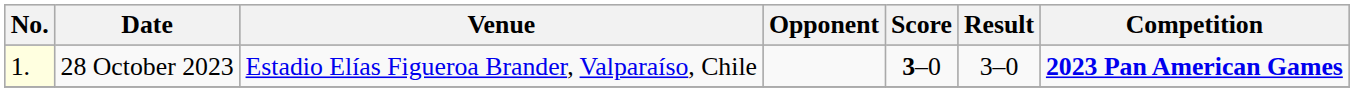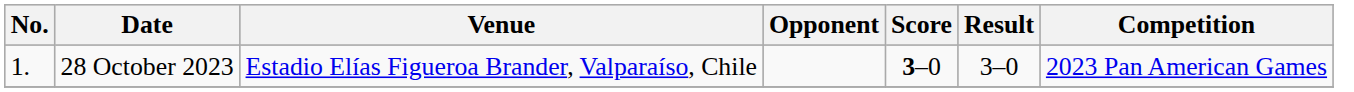(20, 65) lightyellow background -> (20, 65) no background
(1194, 65) bold -> (1186, 65) normal
